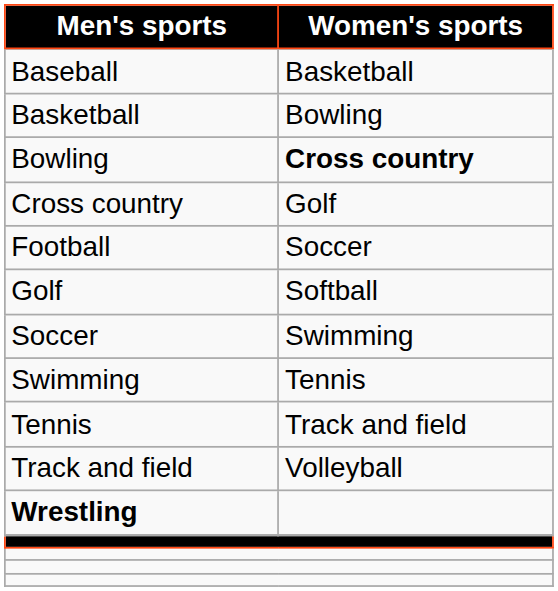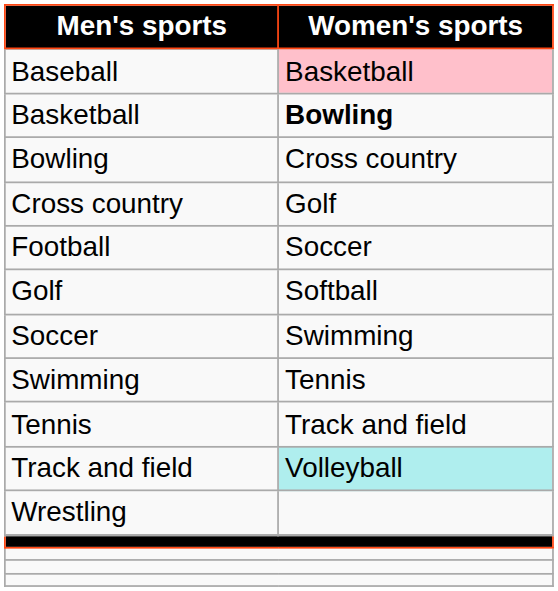(349, 70) no background -> (349, 70) pink background
(334, 114) normal -> (339, 114) bold
(379, 159) bold -> (371, 159) normal
(344, 468) no background -> (344, 468) paleturquoise background
(74, 512) bold -> (69, 512) normal
